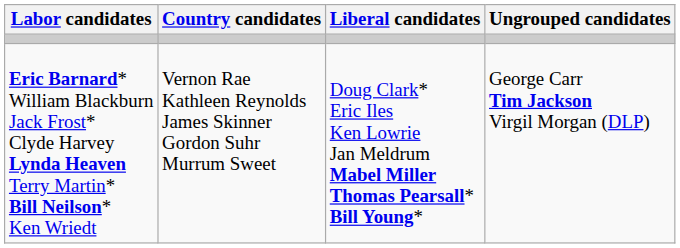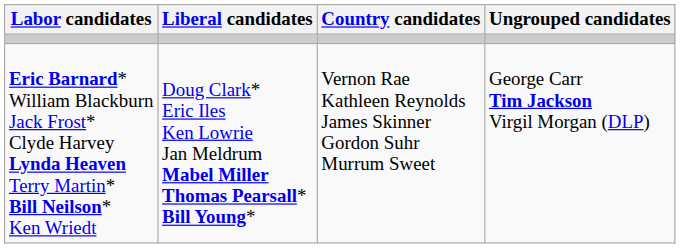columns swapped: (405, 19) <-> (242, 19)
